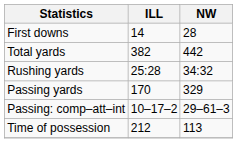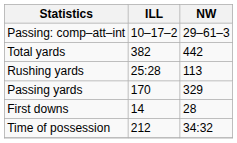rows swapped: (38, 33) <-> (66, 109)
(198, 71) 34:32 -> (193, 71) 113
(193, 128) 113 -> (198, 128) 34:32
